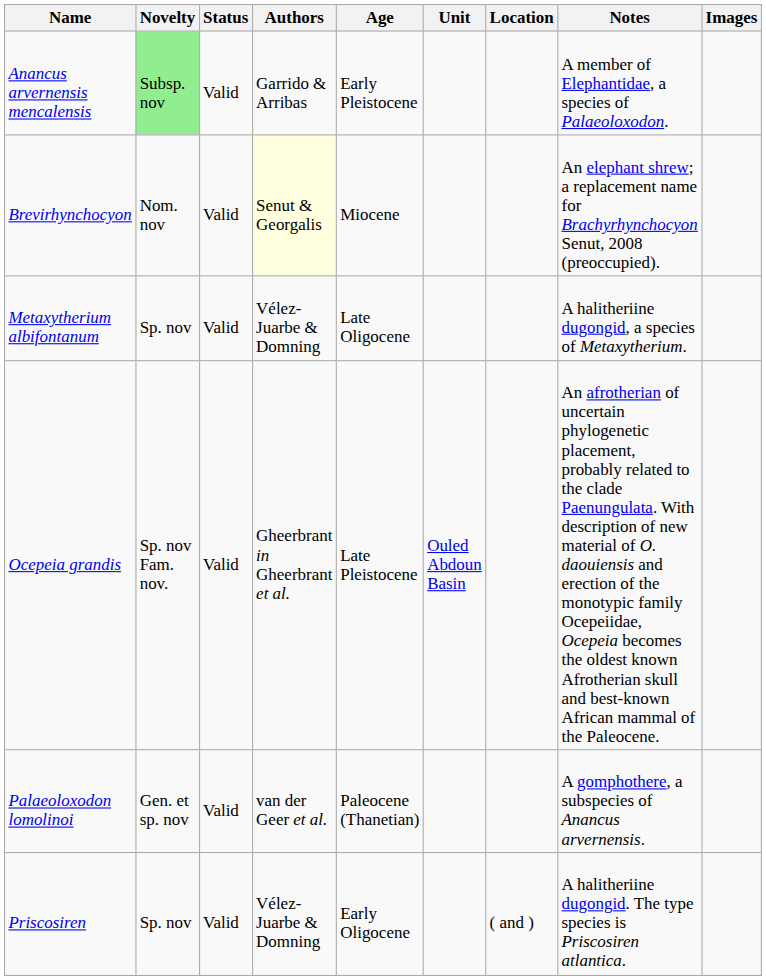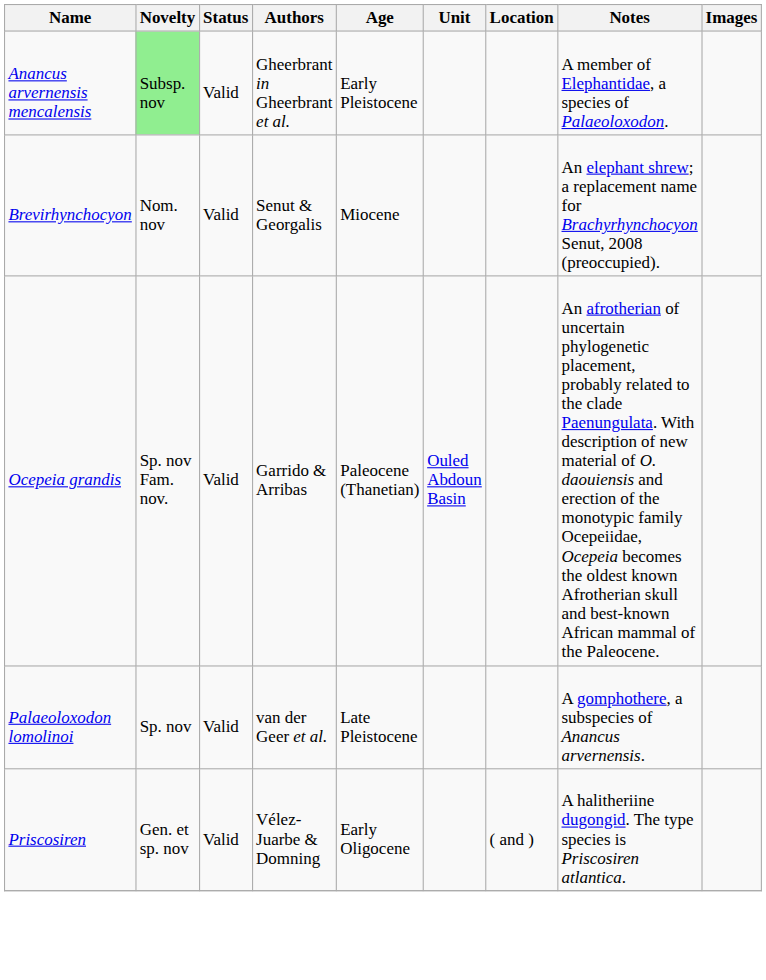(291, 92) Garrido & Arribas -> (294, 92) Gheerbrant in Gheerbrant et al.
(289, 214) lightyellow background -> (289, 214) no background
- row: (60, 327)
(294, 564) Gheerbrant in Gheerbrant et al. -> (291, 480) Garrido & Arribas
(379, 564) Late Pleistocene -> (380, 480) Paleocene (Thanetian)
(164, 810) Gen. et sp. nov -> (166, 726) Sp. nov
(380, 810) Paleocene (Thanetian) -> (379, 726) Late Pleistocene
(166, 923) Sp. nov -> (164, 839) Gen. et sp. nov
